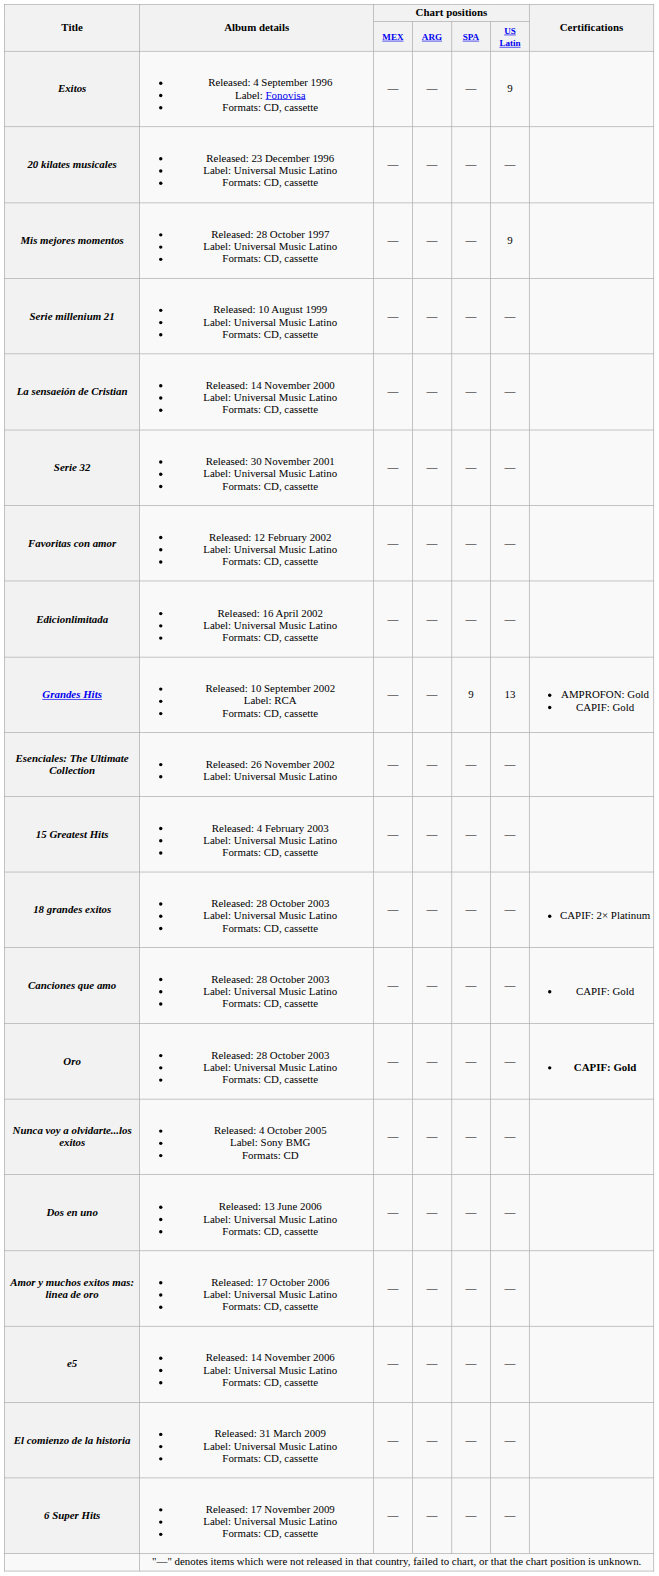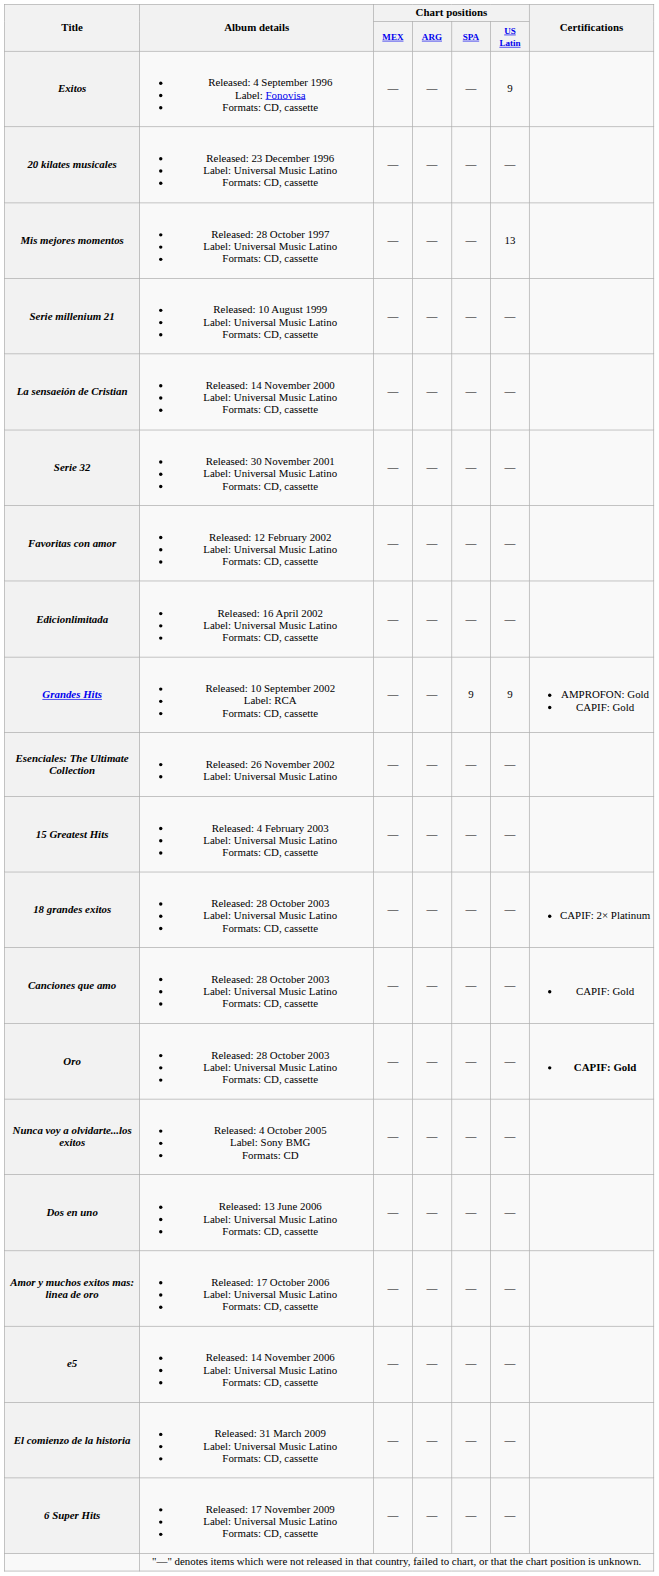(510, 240) 9 -> (510, 240) 13
(510, 694) 13 -> (510, 694) 9
